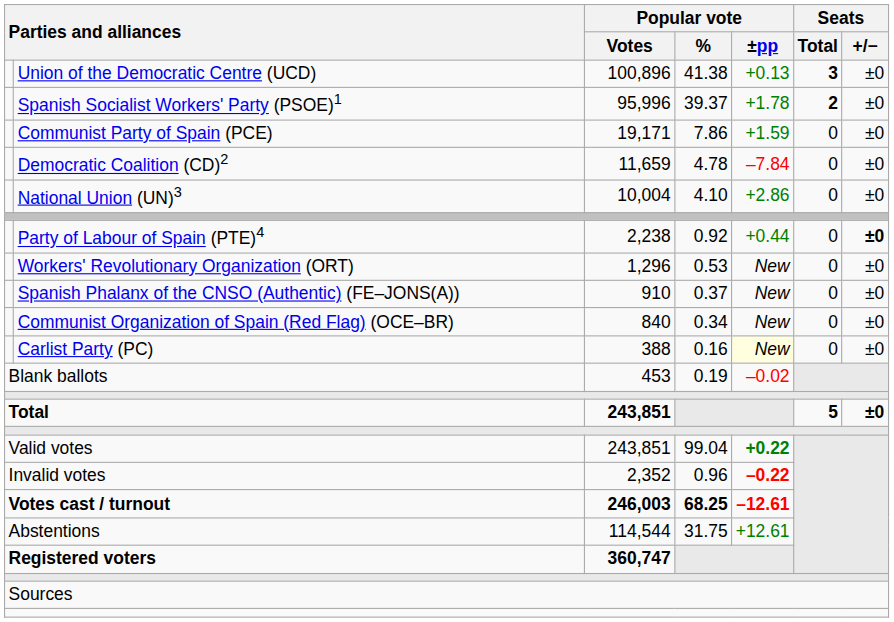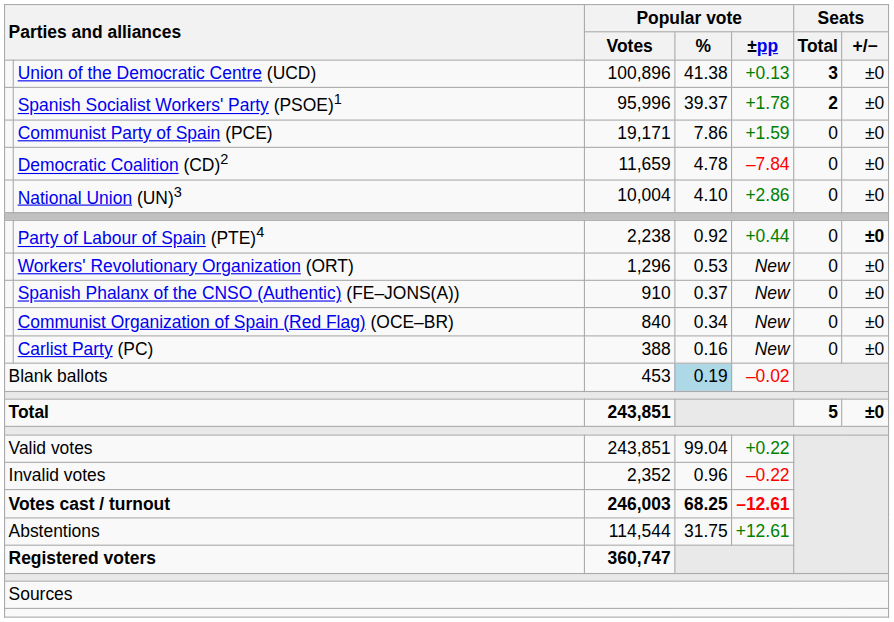(772, 349) lightyellow background -> (772, 349) no background
(711, 377) no background -> (711, 377) lightblue background
(768, 448) bold -> (768, 448) normal
(768, 476) bold -> (768, 476) normal
